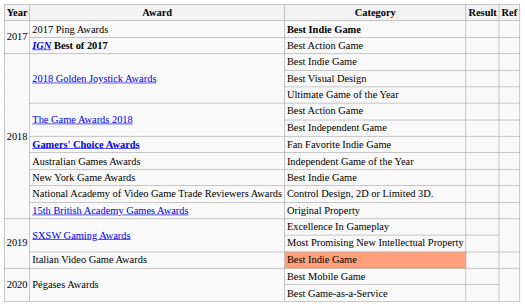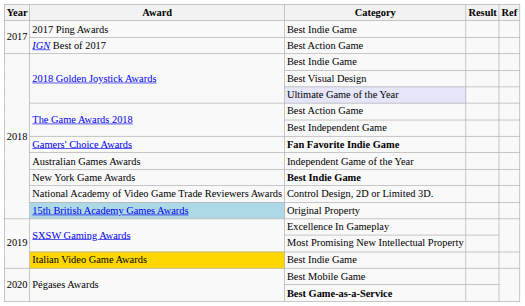(324, 29) bold -> (322, 29) normal
(70, 45) bold -> (69, 45) normal
(343, 95) no background -> (343, 95) lavender background
(86, 144) bold -> (82, 144) normal
(339, 144) normal -> (343, 144) bold
(322, 177) normal -> (324, 177) bold
(110, 210) no background -> (110, 210) lightblue background
(90, 260) no background -> (90, 260) gold background
(322, 260) lightsalmon background -> (322, 260) no background
(337, 293) normal -> (340, 293) bold
